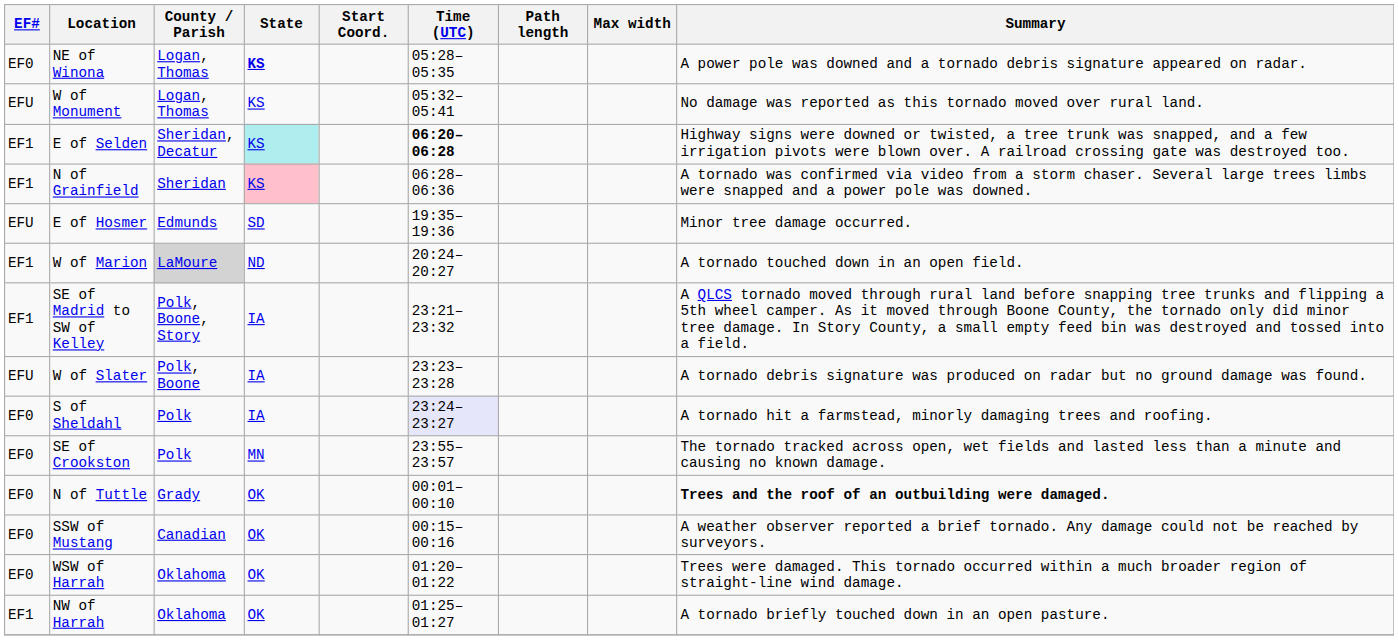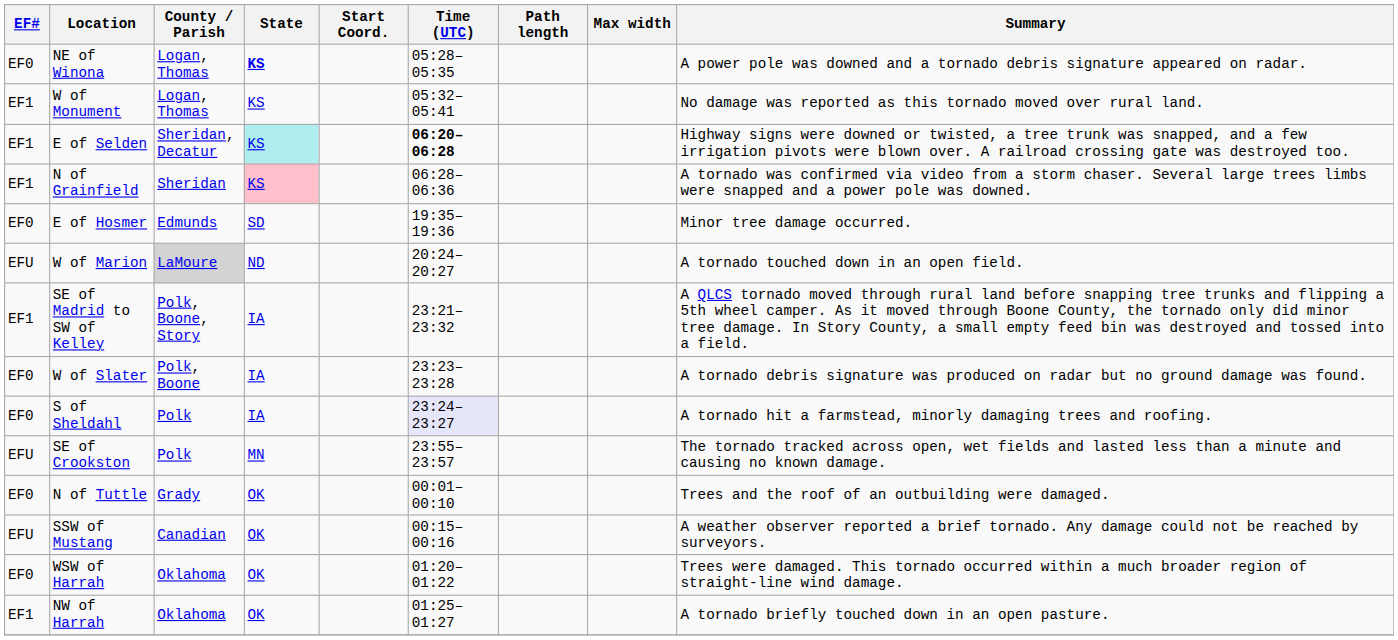(21, 104) EFU -> (21, 104) EF1
(21, 223) EFU -> (21, 223) EF0
(21, 263) EF1 -> (21, 263) EFU
(21, 376) EFU -> (21, 376) EF0
(21, 456) EF0 -> (21, 456) EFU
(895, 495) bold -> (895, 495) normal
(21, 535) EF0 -> (21, 535) EFU
